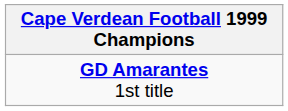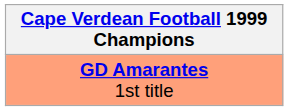(144, 79) no background -> (144, 79) lightsalmon background
